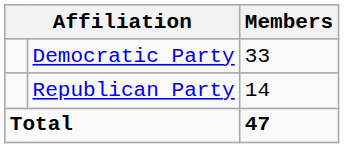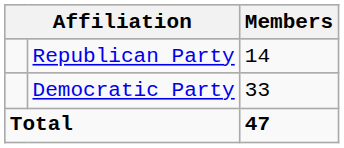rows swapped: (134, 56) <-> (134, 91)
